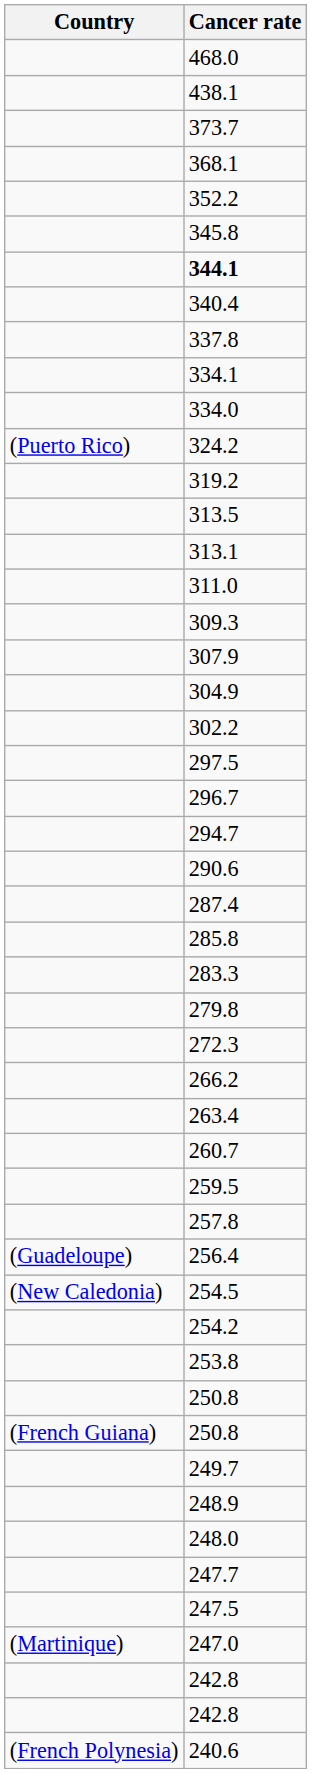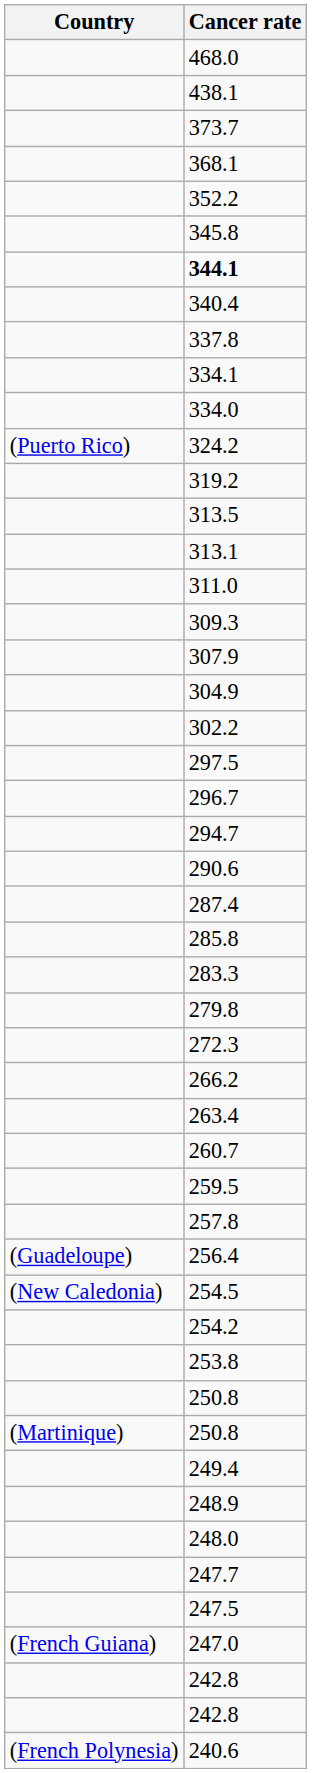(83, 1432) (French Guiana) -> (67, 1432) (Martinique)
(214, 1468) 249.7 -> (214, 1468) 249.4
(67, 1644) (Martinique) -> (83, 1644) (French Guiana)
